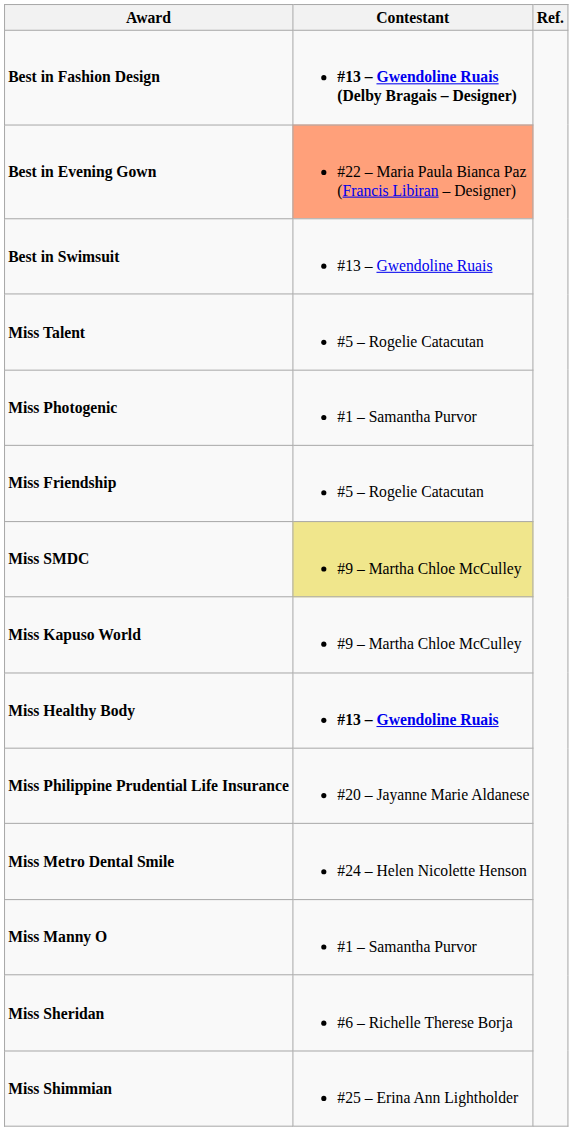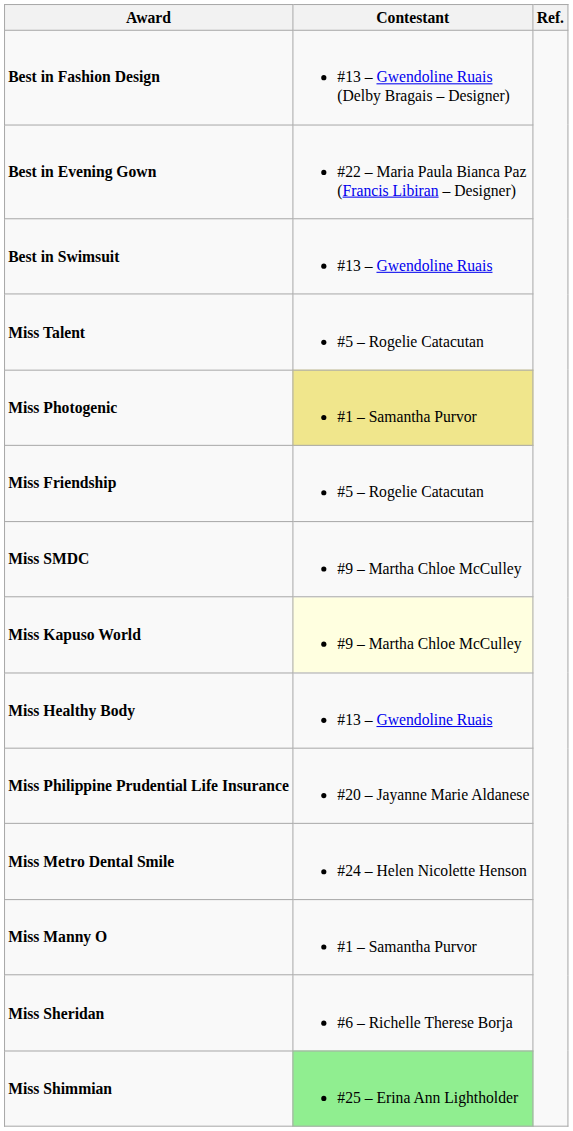(413, 87) bold -> (413, 87) normal
(413, 181) lightsalmon background -> (413, 181) no background
(413, 417) no background -> (413, 417) khaki background
(413, 569) khaki background -> (413, 569) no background
(413, 644) no background -> (413, 644) lightyellow background
(413, 720) bold -> (413, 720) normal
(413, 1098) no background -> (413, 1098) lightgreen background
